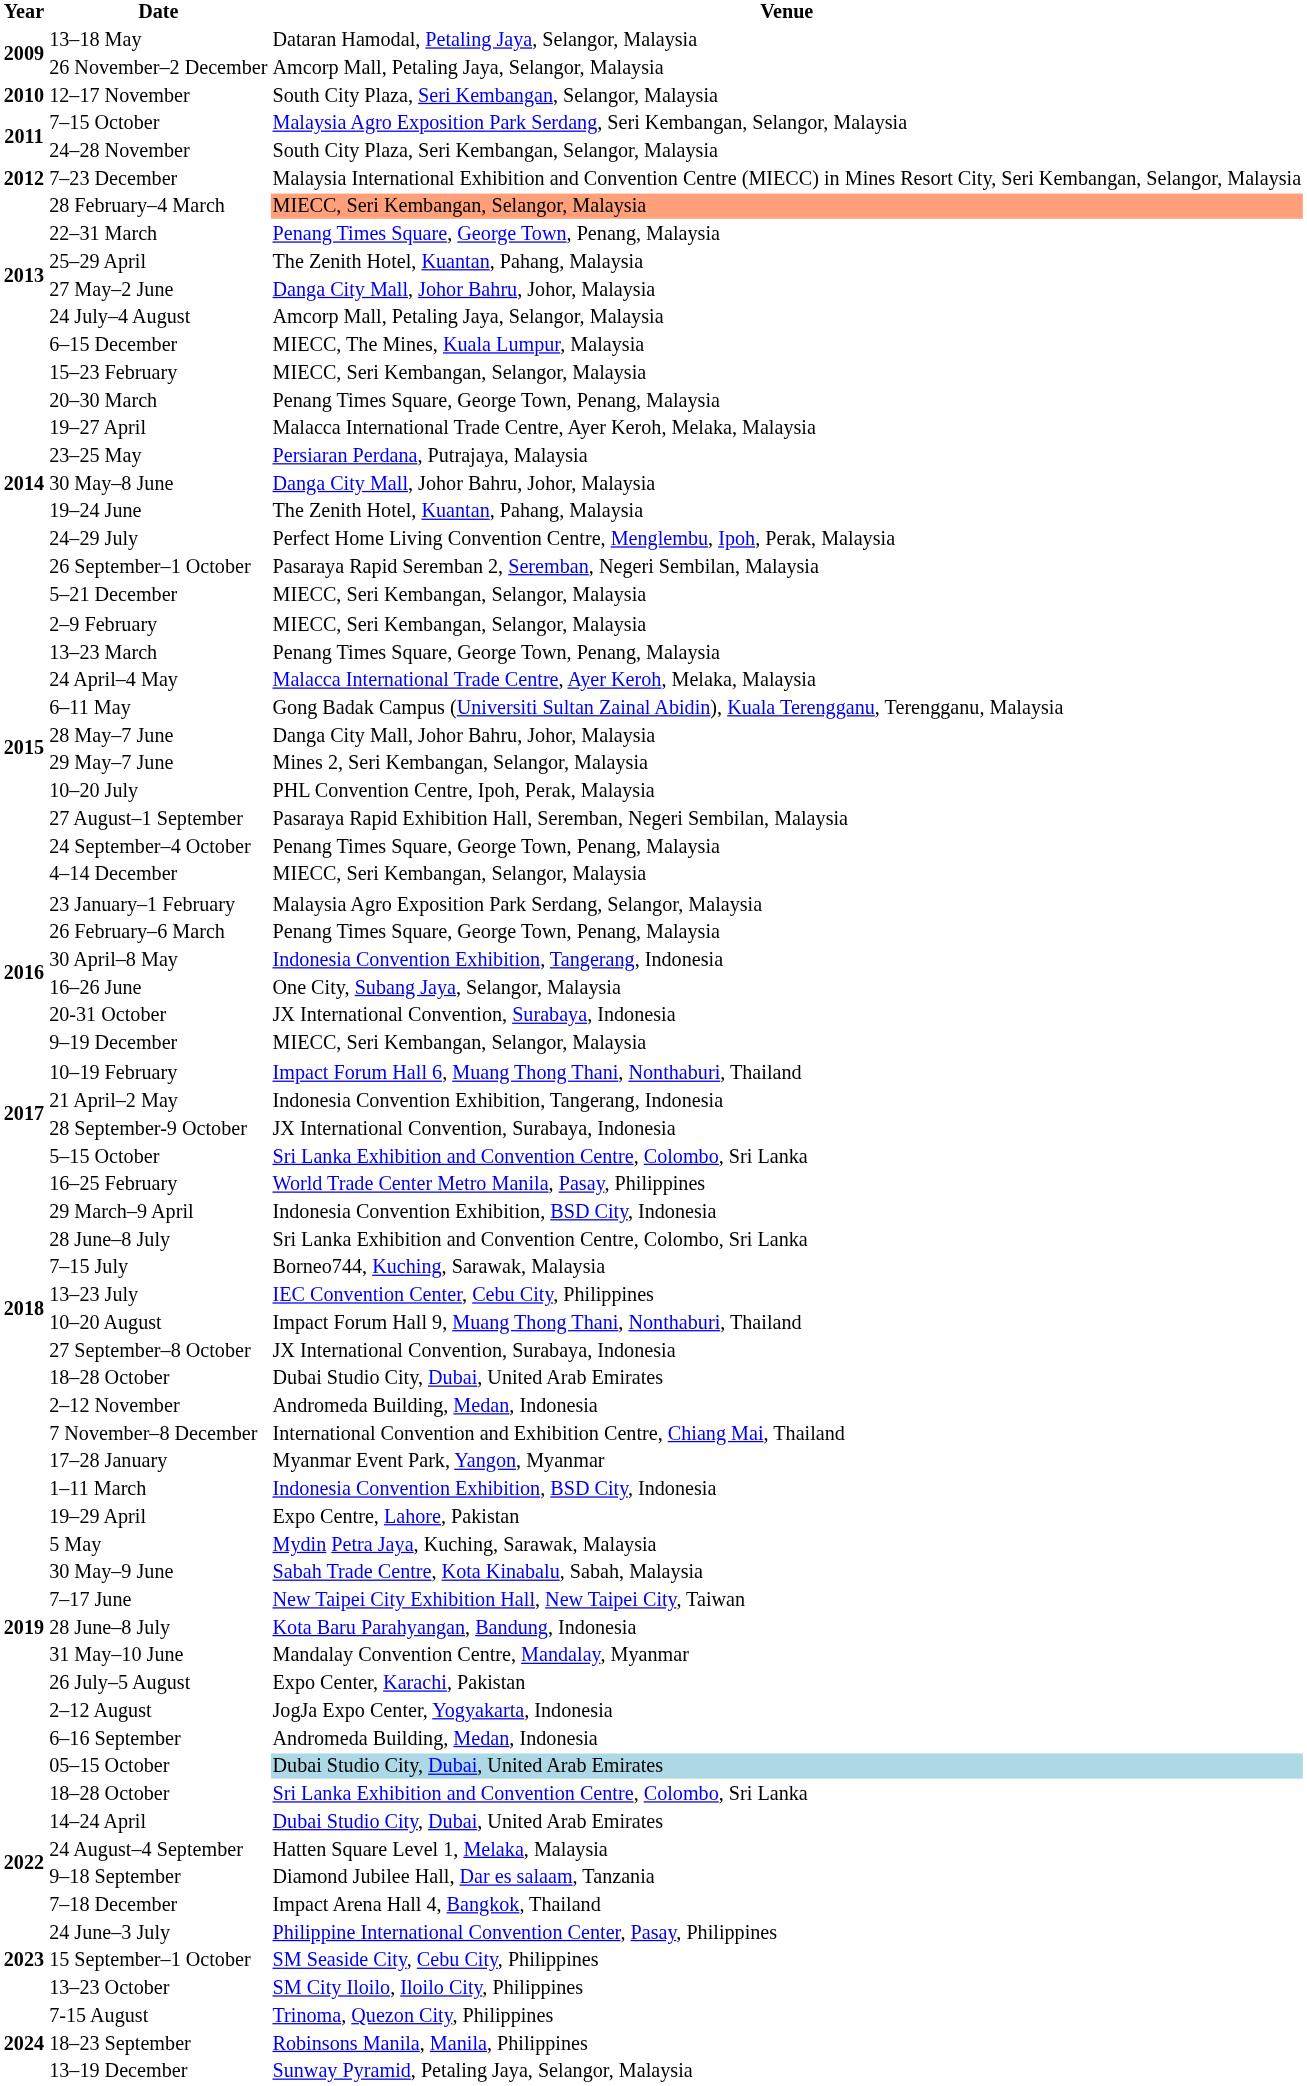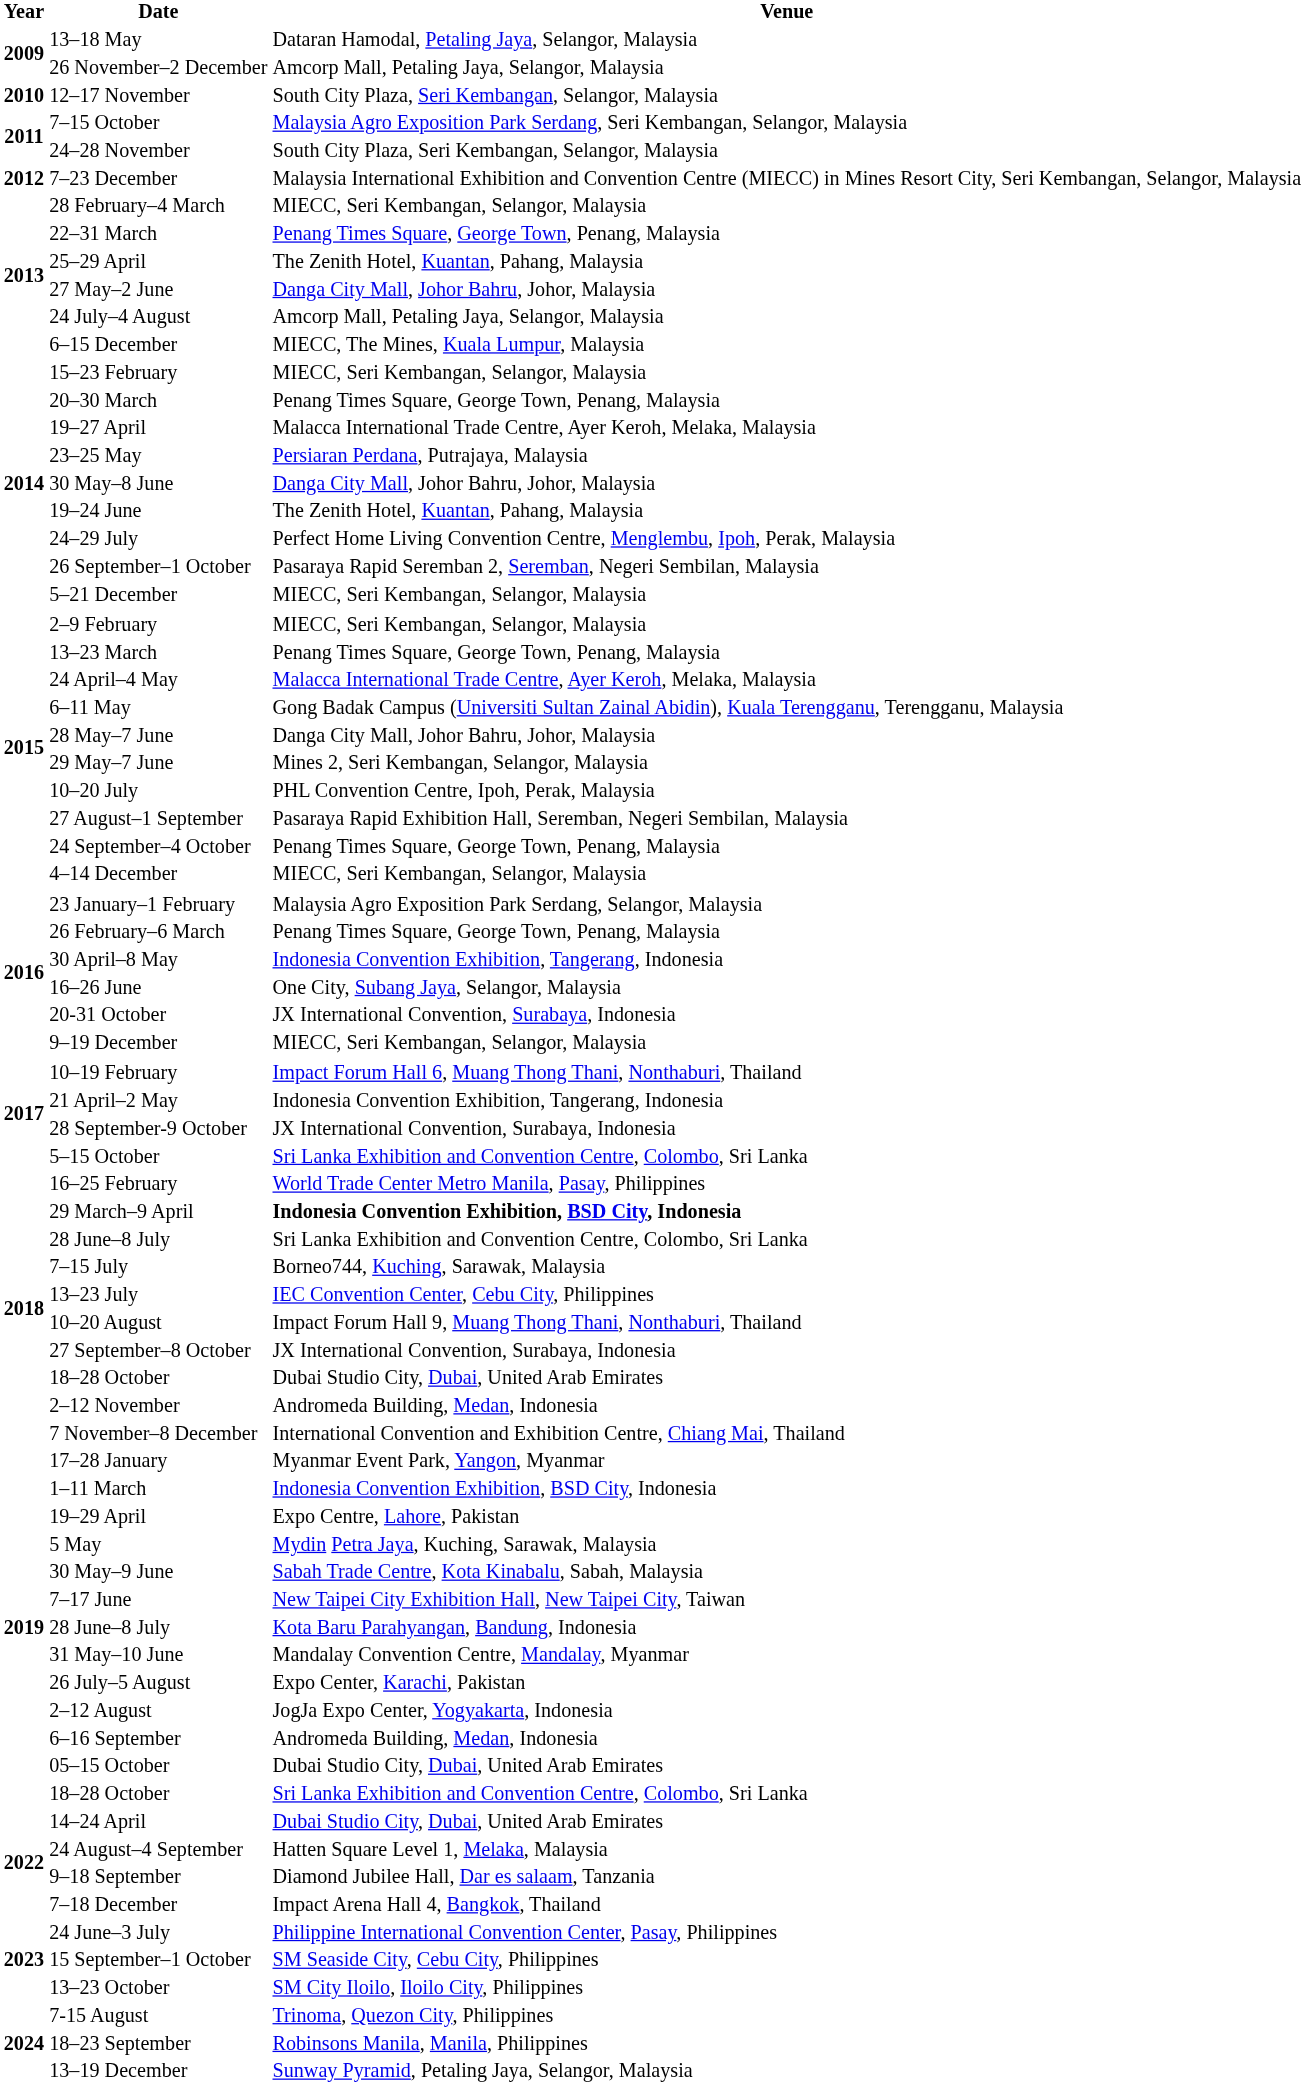(459, 206) lightsalmon background -> (459, 206) no background
(494, 1211) normal -> (507, 1211) bold
(468, 1765) lightblue background -> (468, 1765) no background
